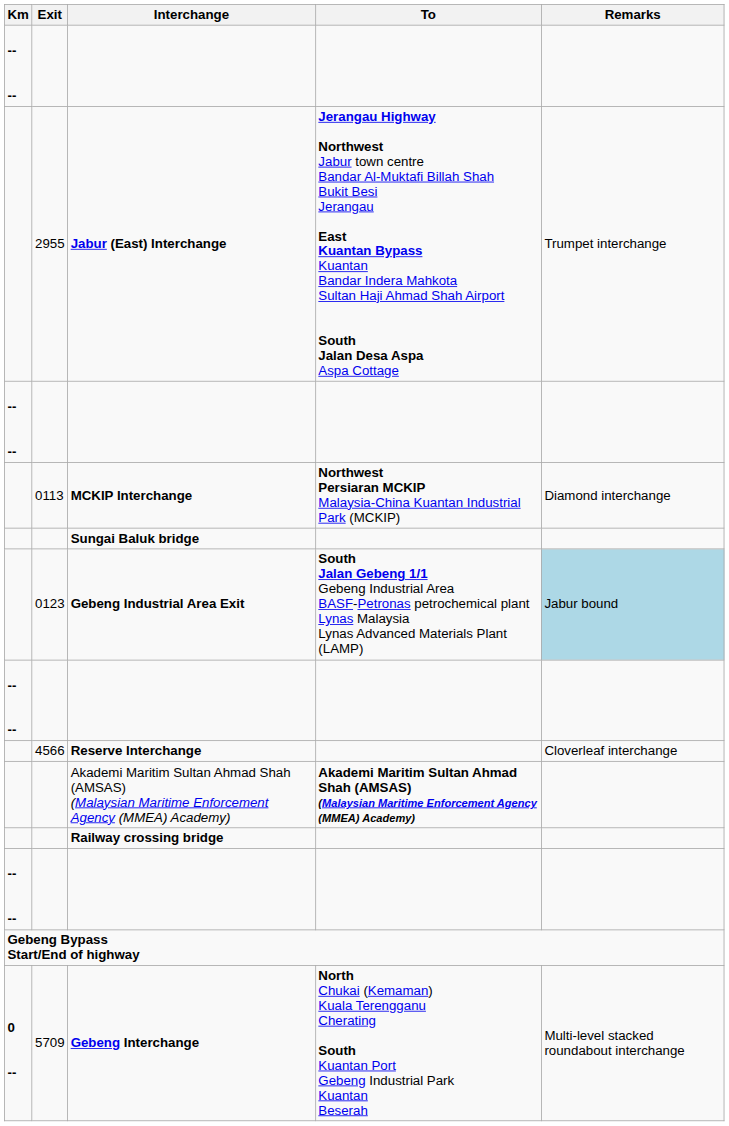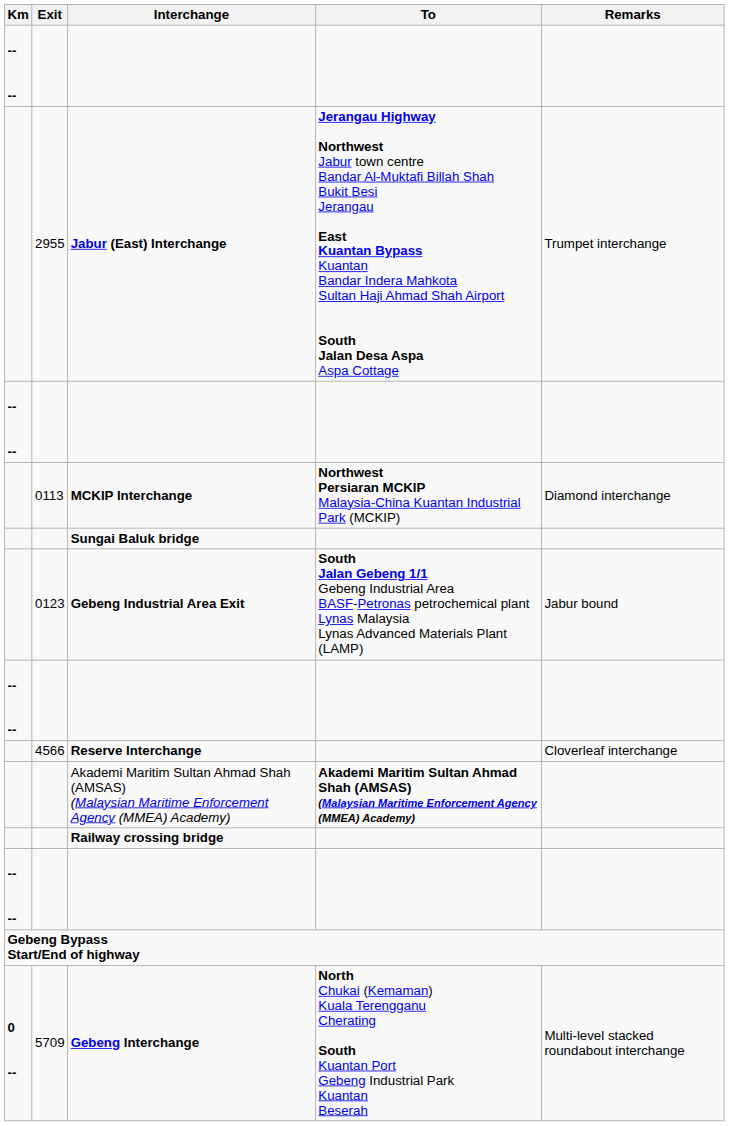(581, 604) lightblue background -> (581, 604) no background
